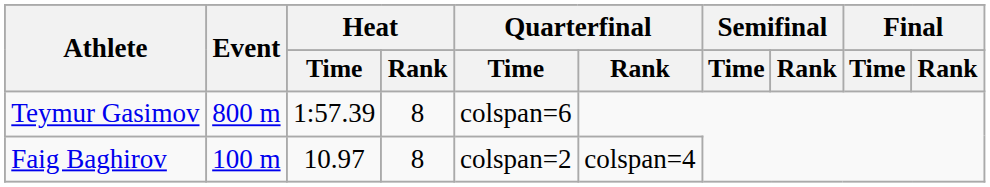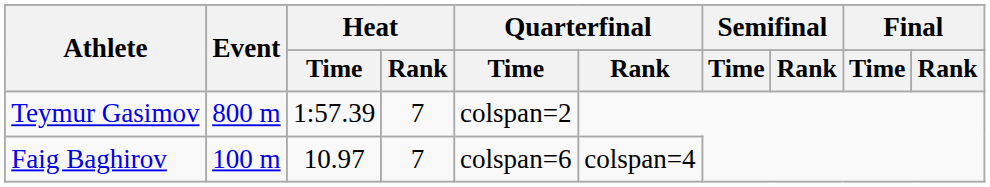(418, 114) 8 -> (418, 114) 7
(516, 114) colspan=6 -> (516, 114) colspan=2
(418, 158) 8 -> (418, 158) 7
(516, 158) colspan=2 -> (516, 158) colspan=6
